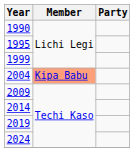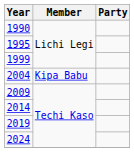(61, 76) lightsalmon background -> (61, 76) no background
